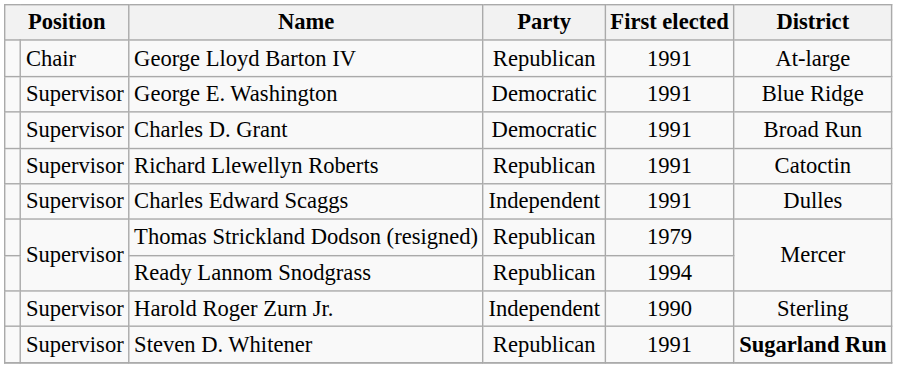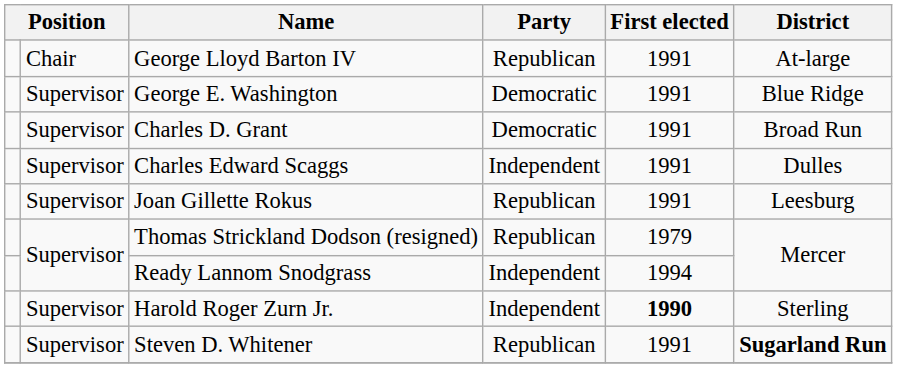- row: (256, 165)
+ row: (223, 201)
(544, 272) Republican -> (544, 272) Independent
(670, 308) normal -> (670, 308) bold
